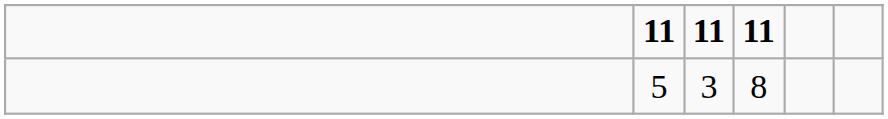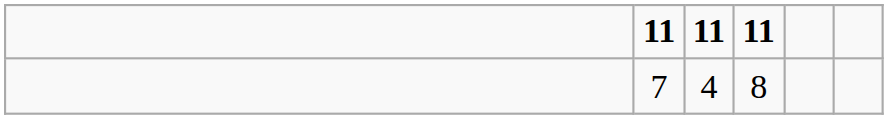(659, 85) 5 -> (659, 85) 7
(709, 85) 3 -> (709, 85) 4
